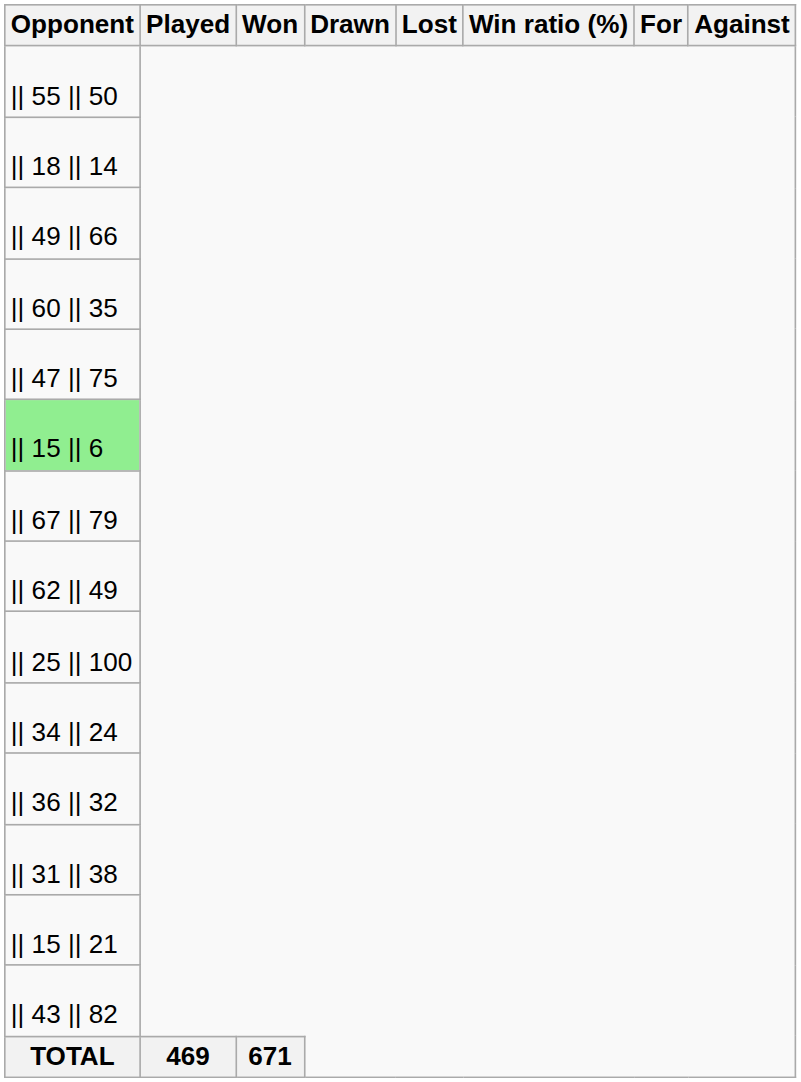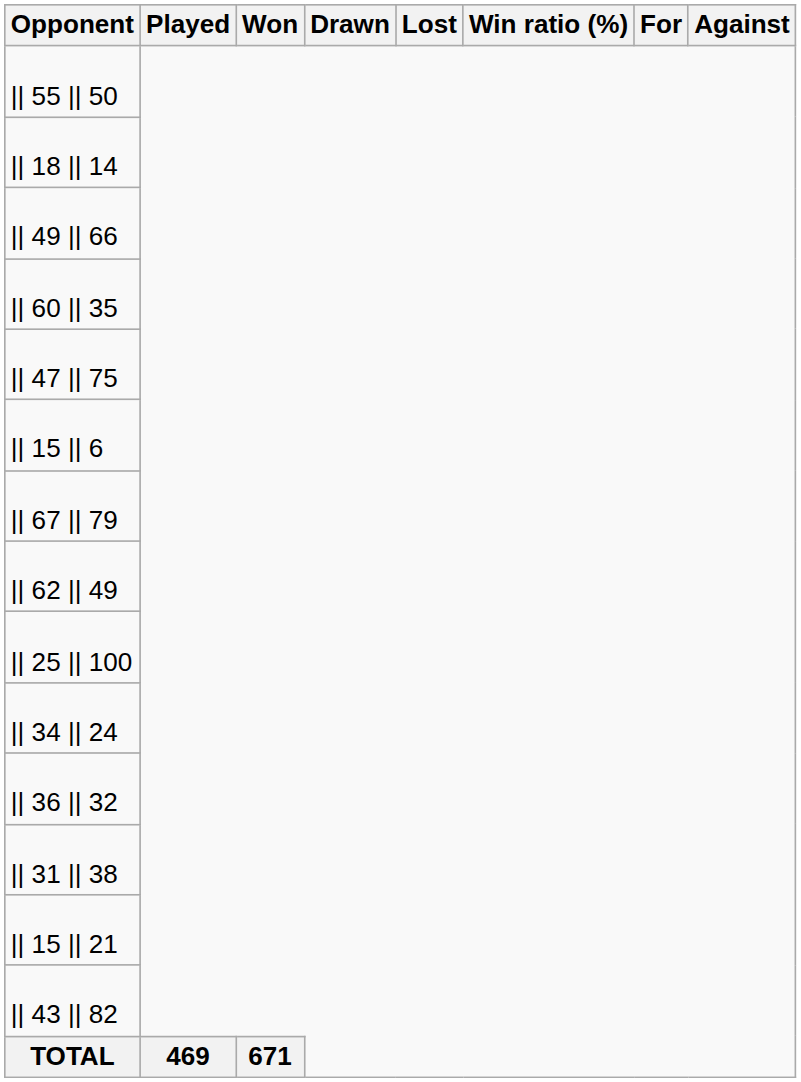(57, 449) lightgreen background -> (57, 449) no background
